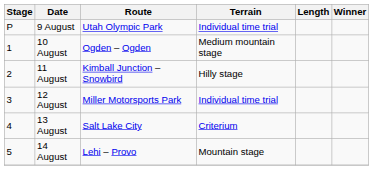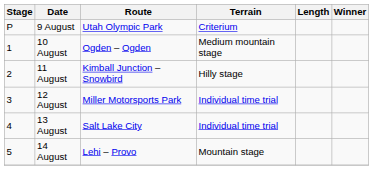(238, 27) Individual time trial -> (218, 27) Criterium
(218, 126) Criterium -> (238, 126) Individual time trial
